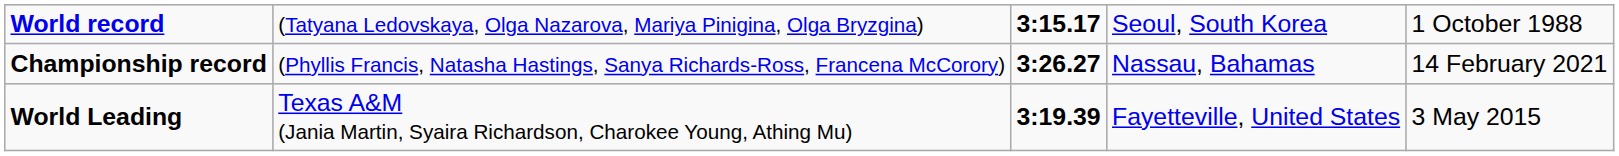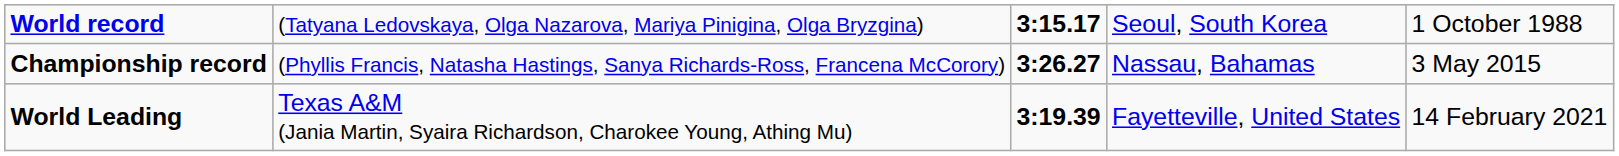(1509, 63) 14 February 2021 -> (1476, 63) 3 May 2015
(1476, 116) 3 May 2015 -> (1509, 116) 14 February 2021
